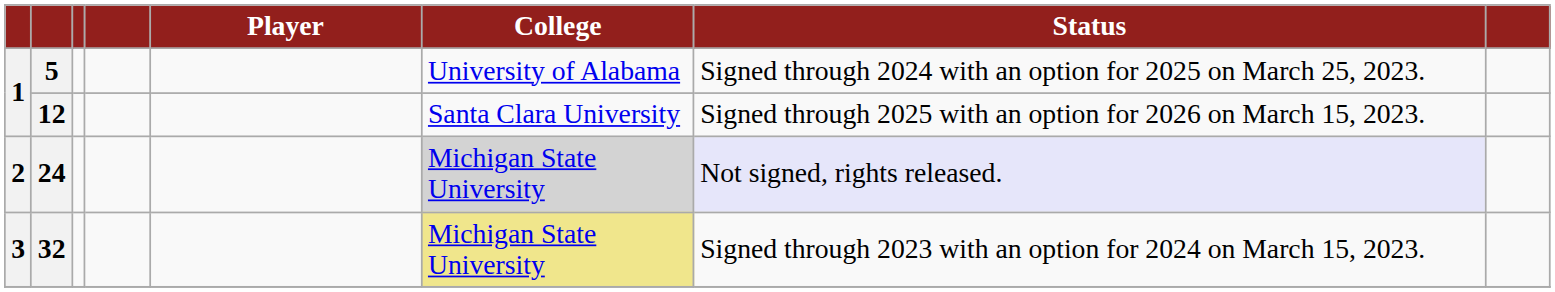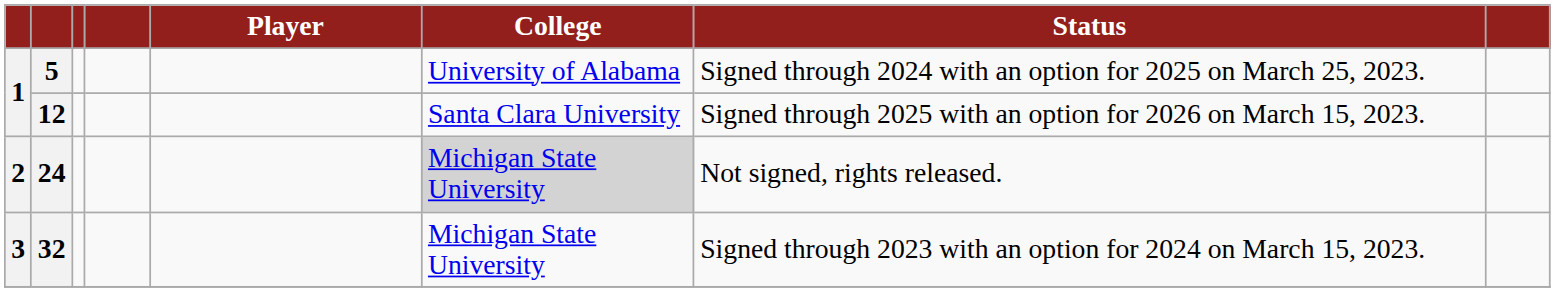(851, 173) lavender background -> (851, 173) no background
(512, 248) khaki background -> (512, 248) no background
